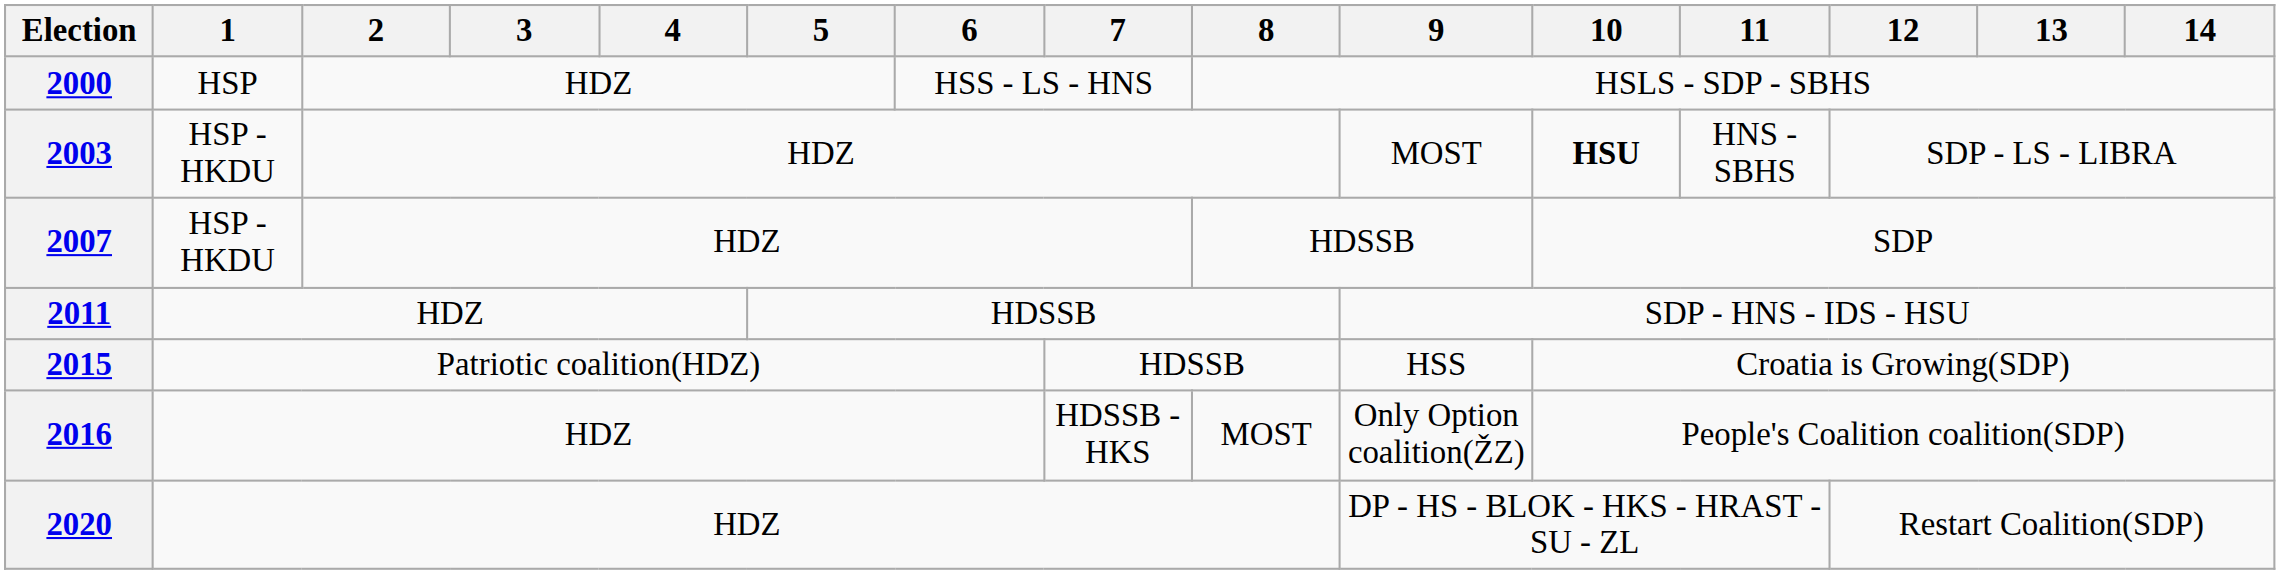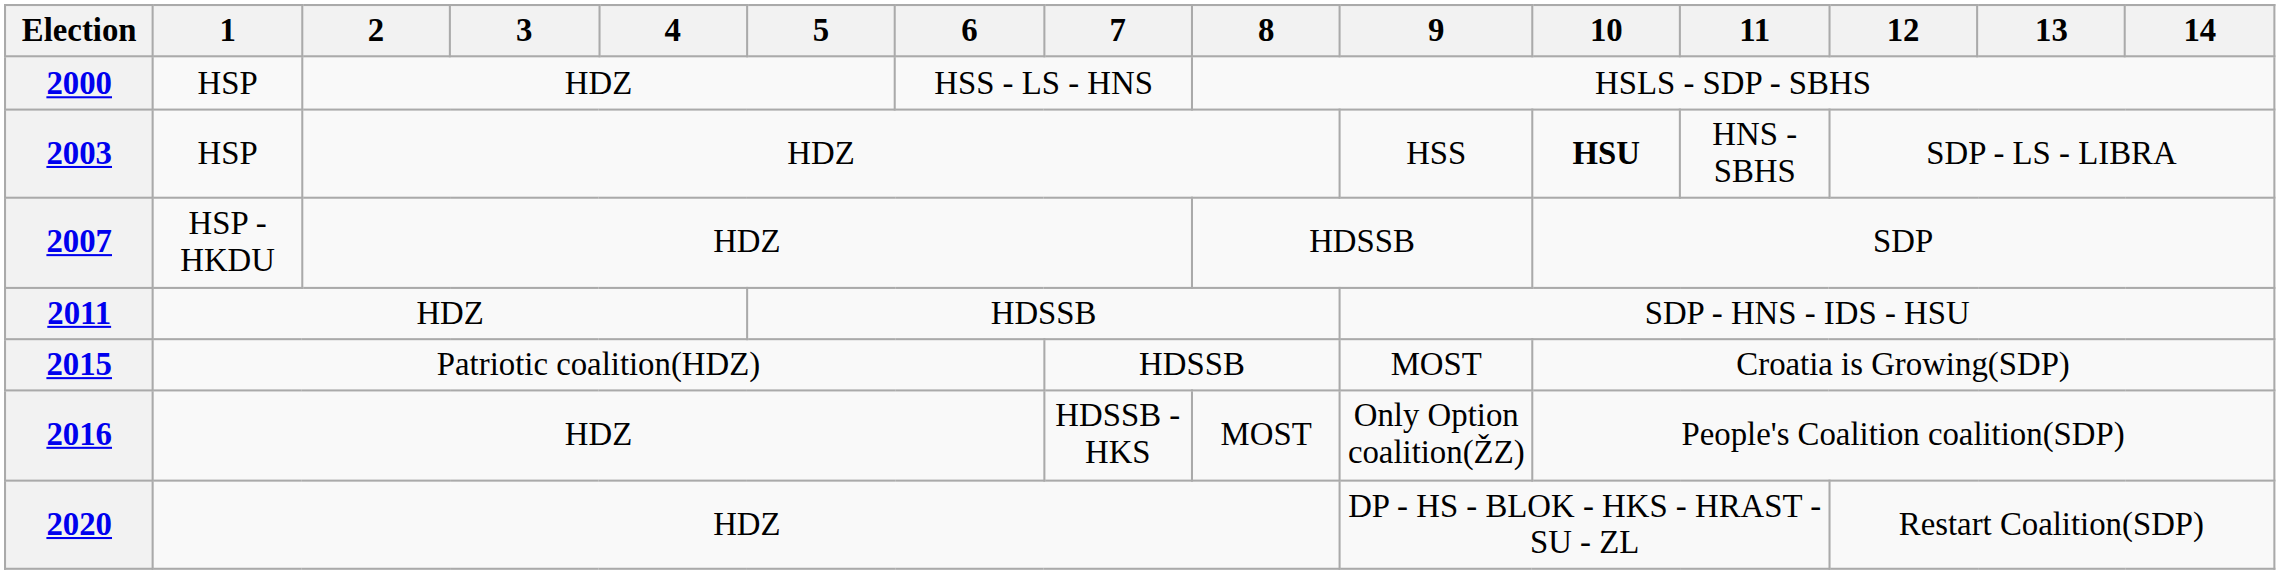(228, 152) HSP - HKDU -> (228, 152) HSP
(1436, 152) MOST -> (1436, 152) HSS
(1436, 364) HSS -> (1436, 364) MOST
